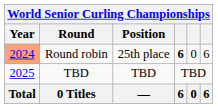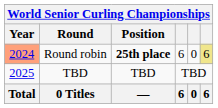(144, 53) normal -> (143, 53) bold
(181, 53) bold -> (181, 53) normal
(206, 53) no background -> (206, 53) khaki background
